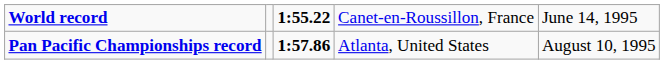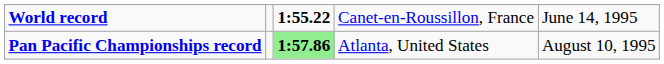(304, 45) no background -> (304, 45) lightgreen background
